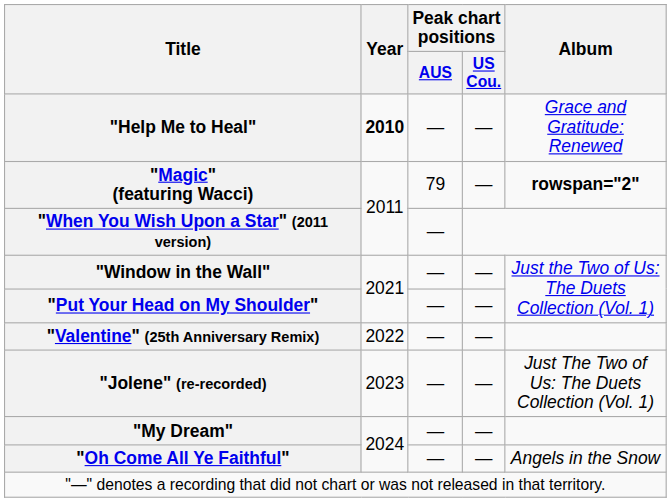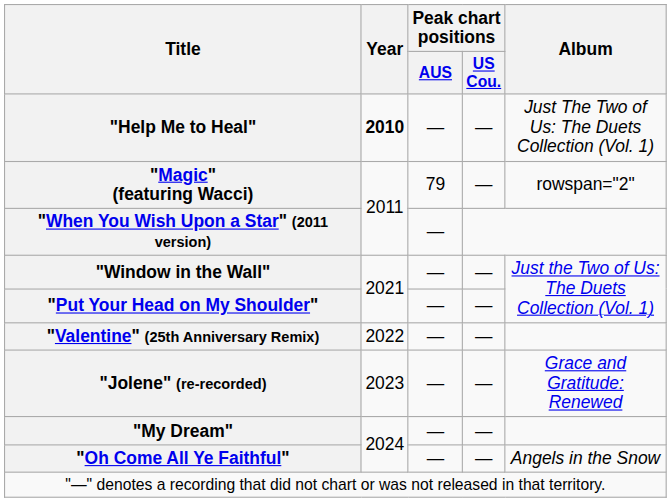(586, 127) Grace and Gratitude: Renewed -> (586, 127) Just The Two of Us: The Duets Collection (Vol. 1)
(586, 184) bold -> (586, 184) normal
(586, 383) Just The Two of Us: The Duets Collection (Vol. 1) -> (586, 383) Grace and Gratitude: Renewed
